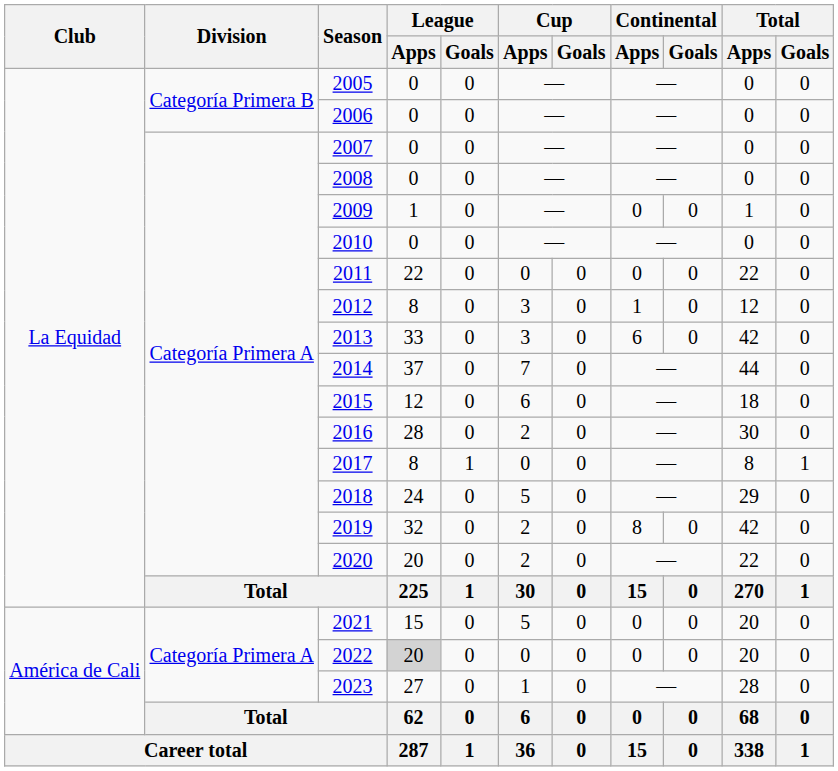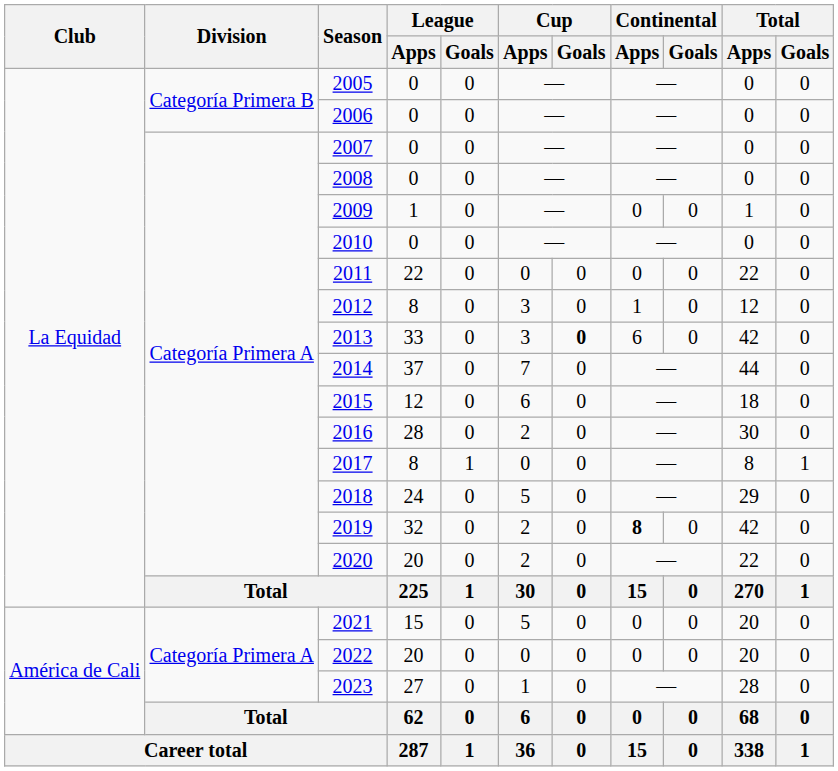(581, 337) normal -> (581, 337) bold
(637, 527) normal -> (637, 527) bold
(413, 654) lightgrey background -> (413, 654) no background
